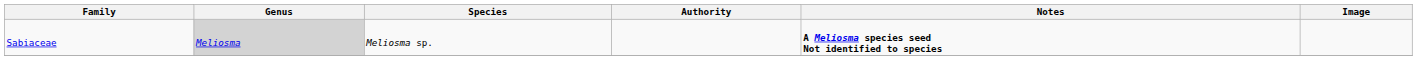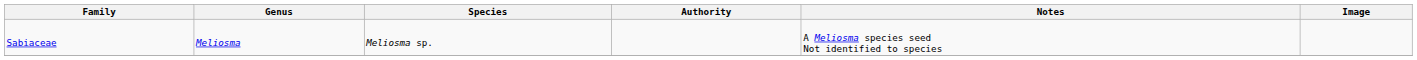(218, 43) lightgrey background -> (218, 43) no background
(873, 43) bold -> (873, 43) normal
